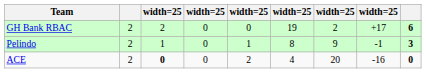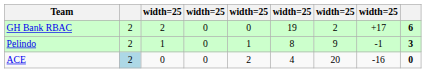(130, 60) no background -> (130, 60) lightblue background
(162, 60) bold -> (162, 60) normal
